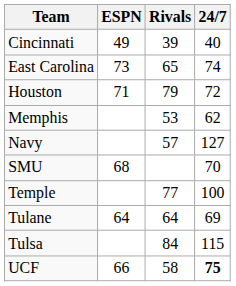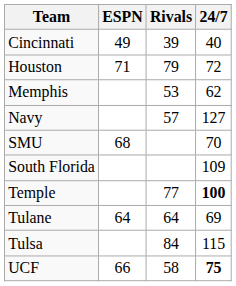- row: (51, 67)
+ row: (51, 167)
(213, 192) normal -> (214, 192) bold
